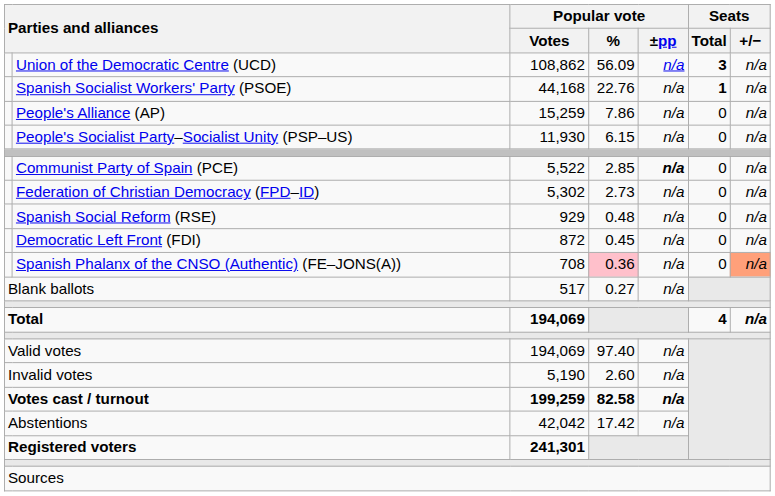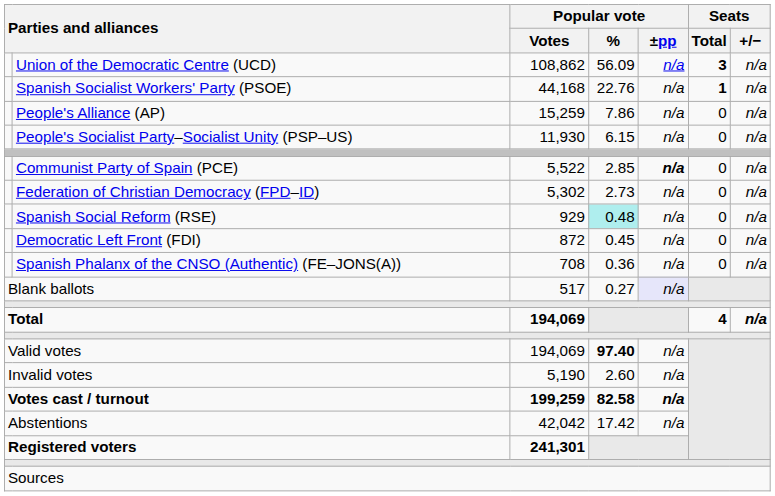(620, 216) no background -> (620, 216) paleturquoise background
(620, 264) pink background -> (620, 264) no background
(756, 264) lightsalmon background -> (756, 264) no background
(674, 288) no background -> (674, 288) lavender background
(616, 350) normal -> (616, 350) bold
